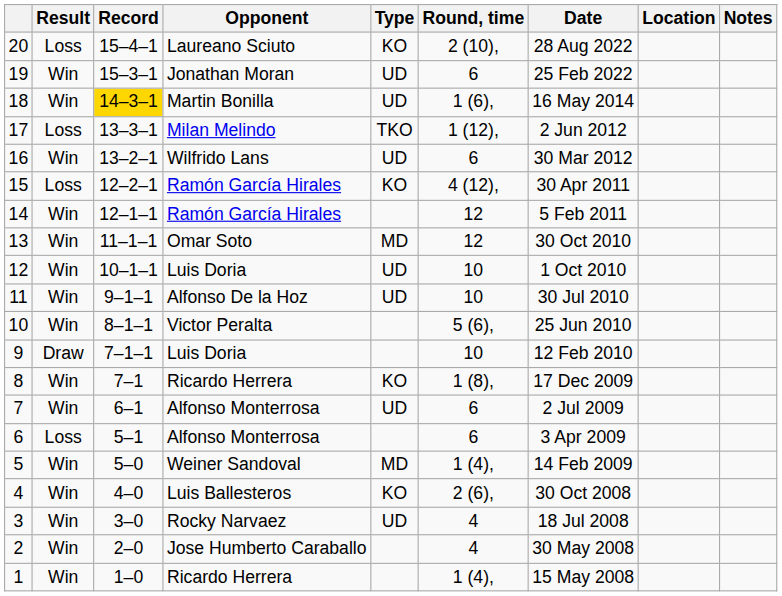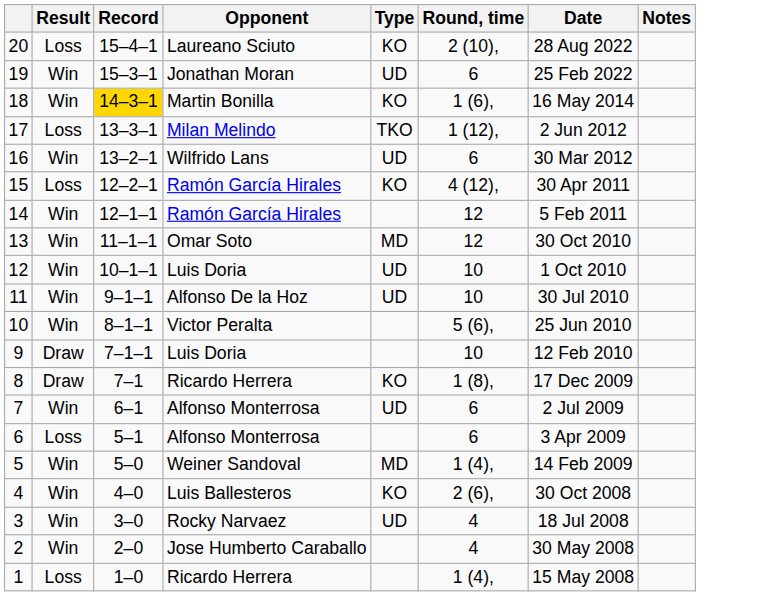- column: (679, 18)
(395, 102) UD -> (395, 102) KO
(63, 381) Win -> (63, 381) Draw
(63, 576) Win -> (63, 576) Loss
